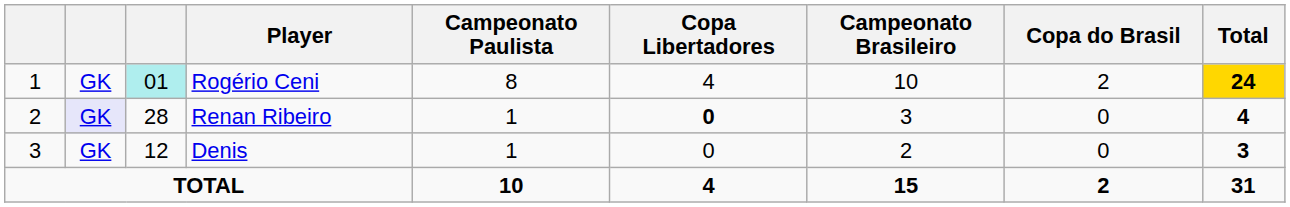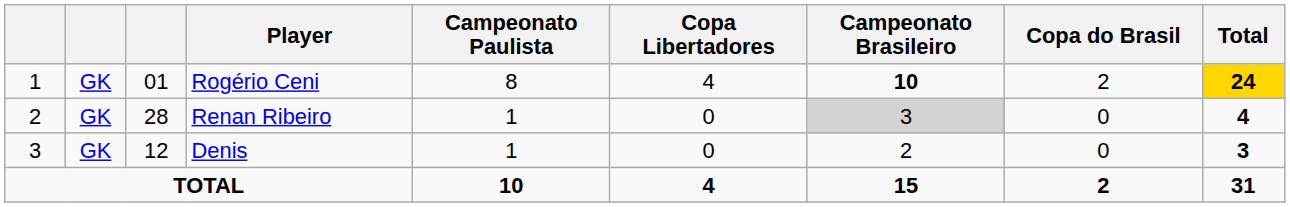(156, 81) paleturquoise background -> (156, 81) no background
(906, 81) normal -> (906, 81) bold
(96, 116) lavender background -> (96, 116) no background
(709, 116) bold -> (709, 116) normal
(906, 116) no background -> (906, 116) lightgrey background
